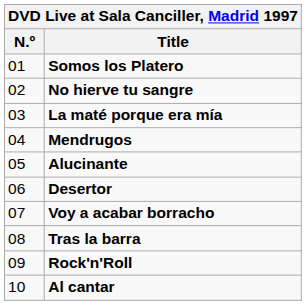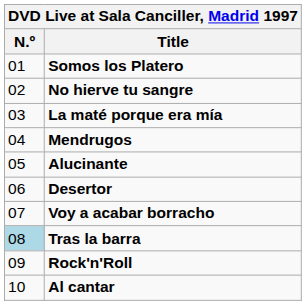(17, 238) no background -> (17, 238) lightblue background
